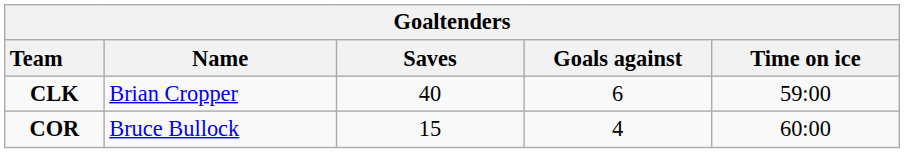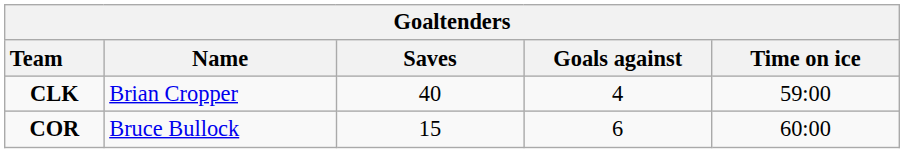(618, 93) 6 -> (618, 93) 4
(618, 128) 4 -> (618, 128) 6
